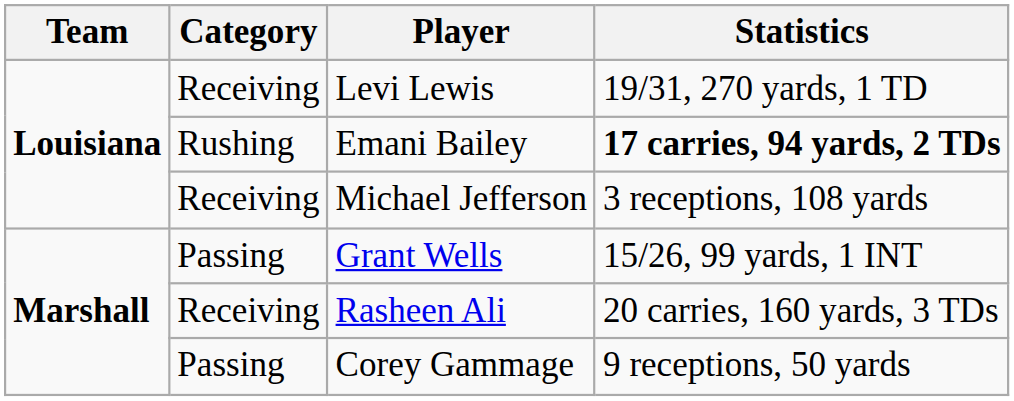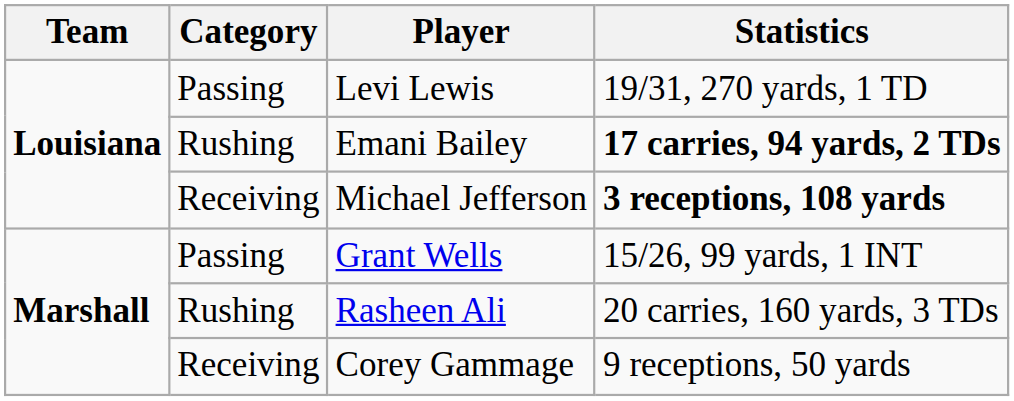(248, 87) Receiving -> (231, 87) Passing
(766, 199) normal -> (774, 199) bold
(248, 310) Receiving -> (236, 310) Rushing
(231, 365) Passing -> (248, 365) Receiving
